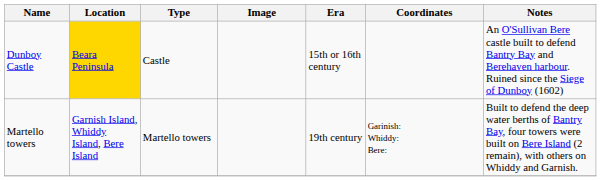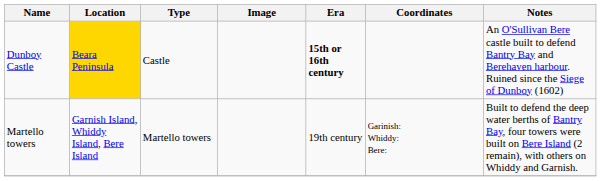(335, 60) normal -> (326, 60) bold
